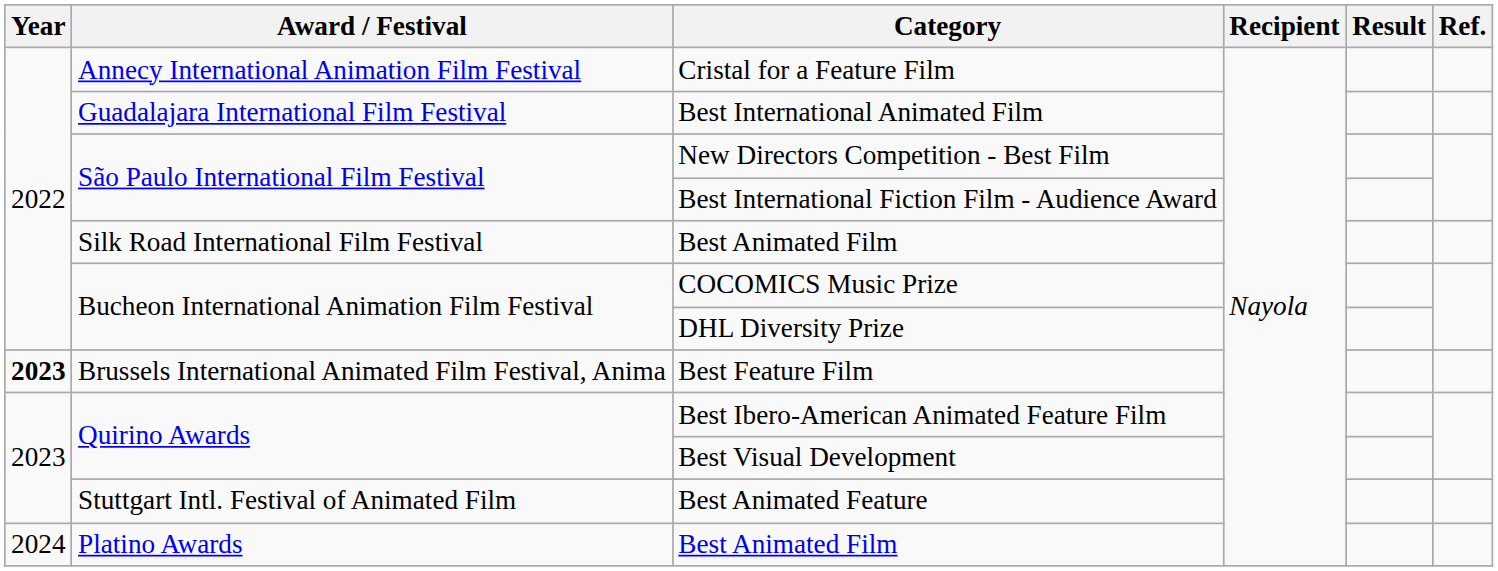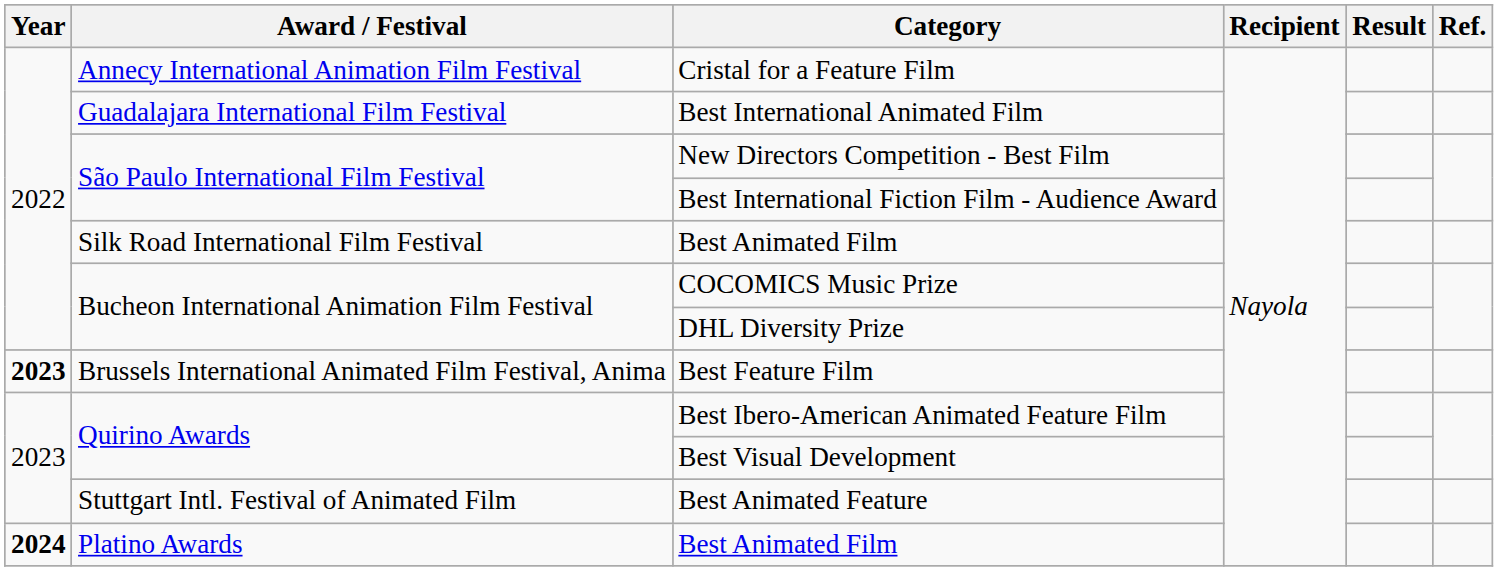(38, 543) normal -> (38, 543) bold
